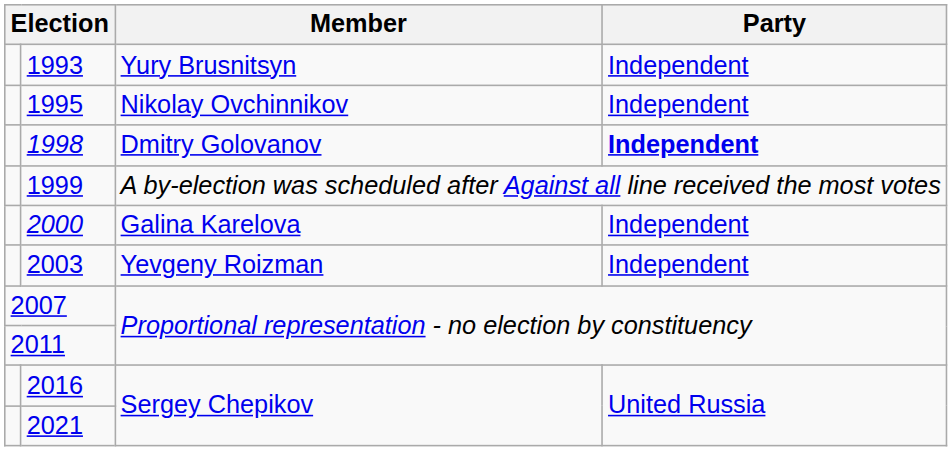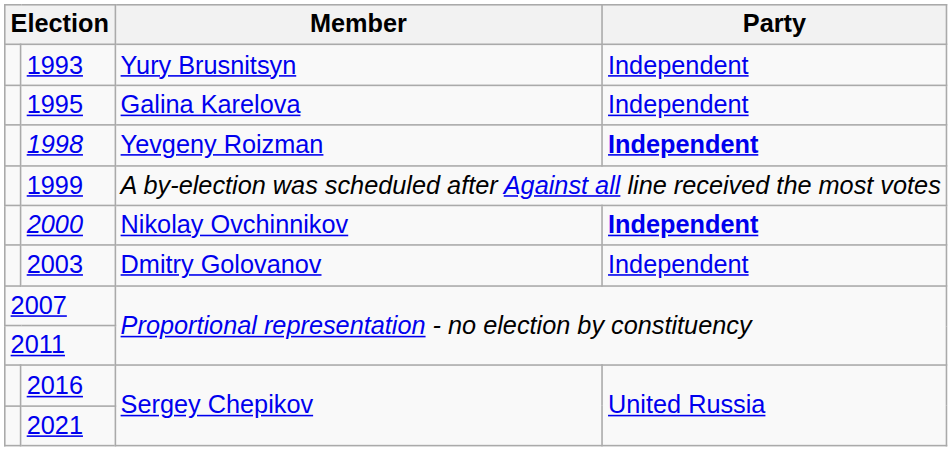(234, 104) Nikolay Ovchinnikov -> (211, 104) Galina Karelova
(221, 144) Dmitry Golovanov -> (222, 144) Yevgeny Roizman
(211, 225) Galina Karelova -> (234, 225) Nikolay Ovchinnikov
(678, 225) normal -> (683, 225) bold
(222, 265) Yevgeny Roizman -> (221, 265) Dmitry Golovanov
